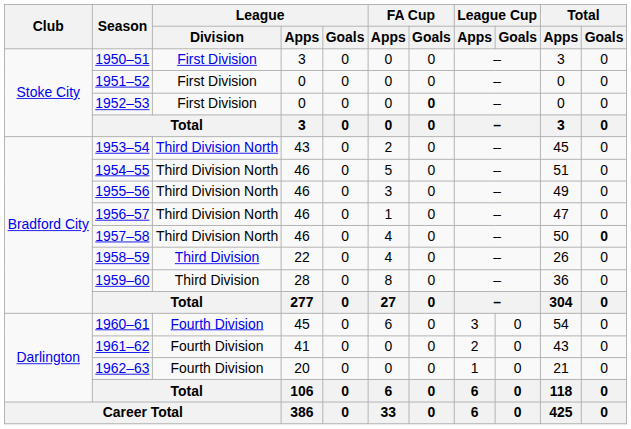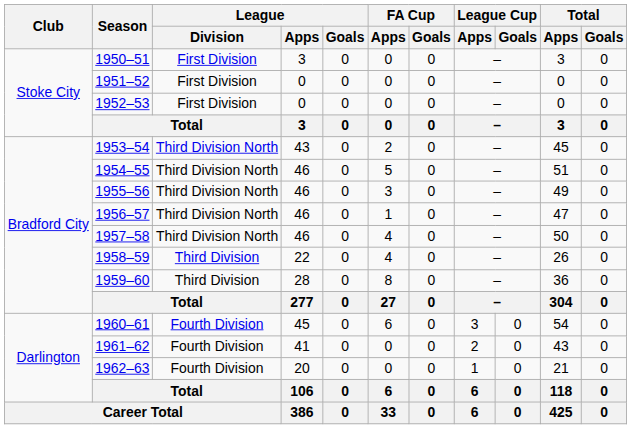(431, 103) bold -> (431, 103) normal
(604, 236) bold -> (604, 236) normal
